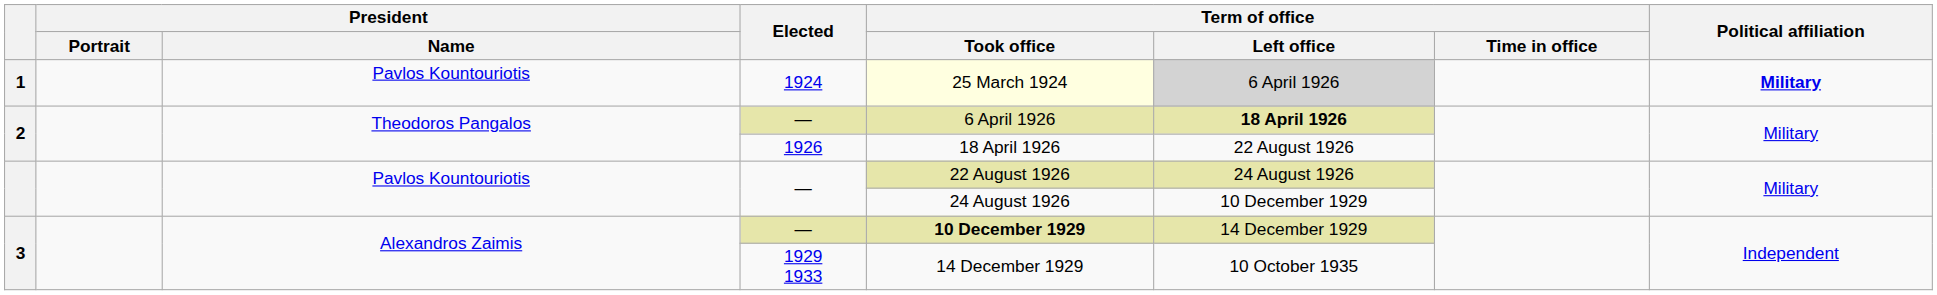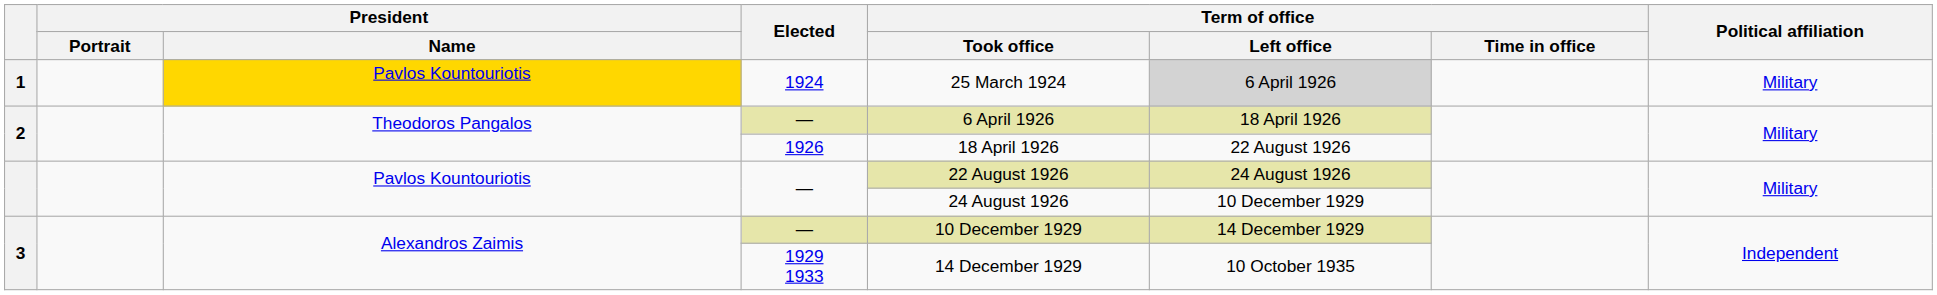(451, 73) no background -> (452, 73) gold background
(1010, 82) lightyellow background -> (1009, 82) no background
(1791, 82) bold -> (1790, 82) normal
(1294, 119) bold -> (1291, 119) normal
(1010, 229) bold -> (1009, 229) normal
